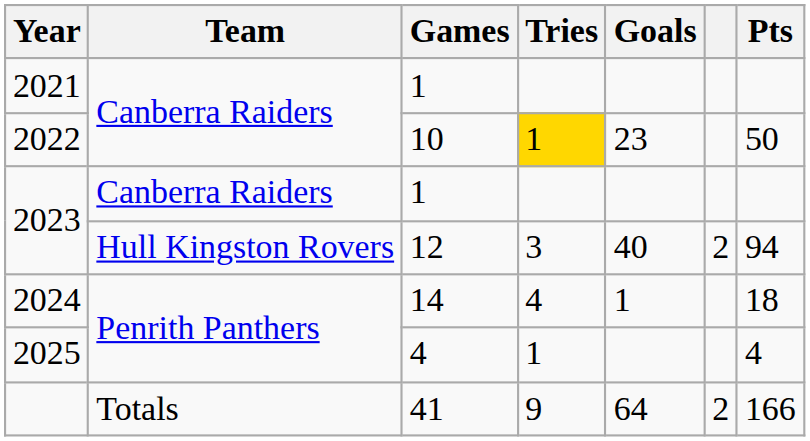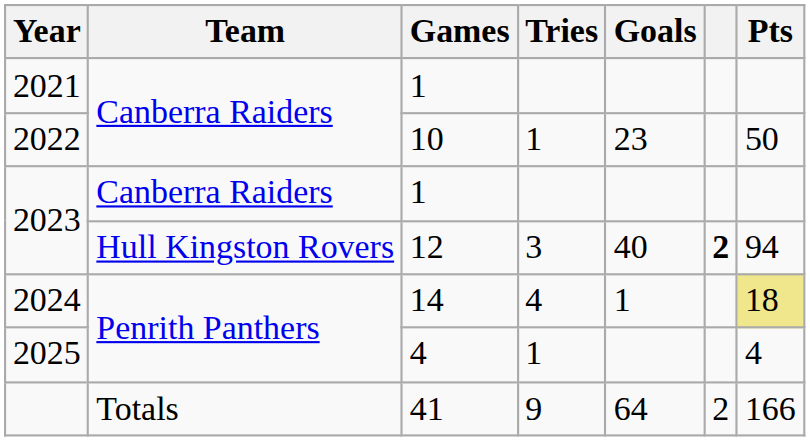(534, 138) gold background -> (534, 138) no background
(721, 246) normal -> (721, 246) bold
(762, 300) no background -> (762, 300) khaki background
